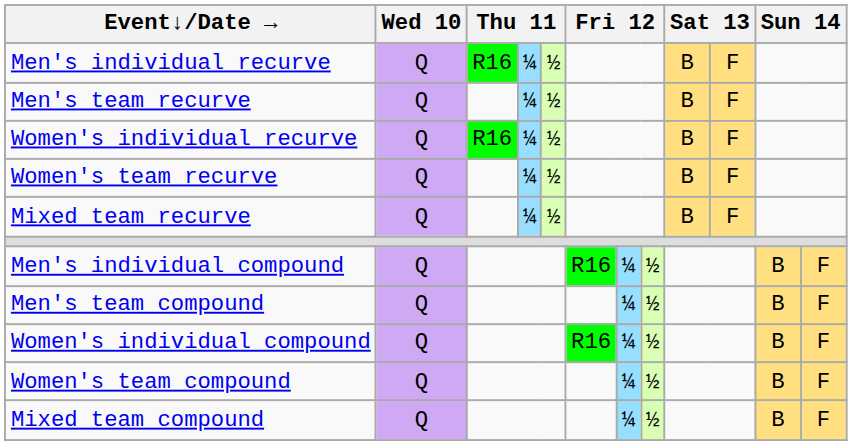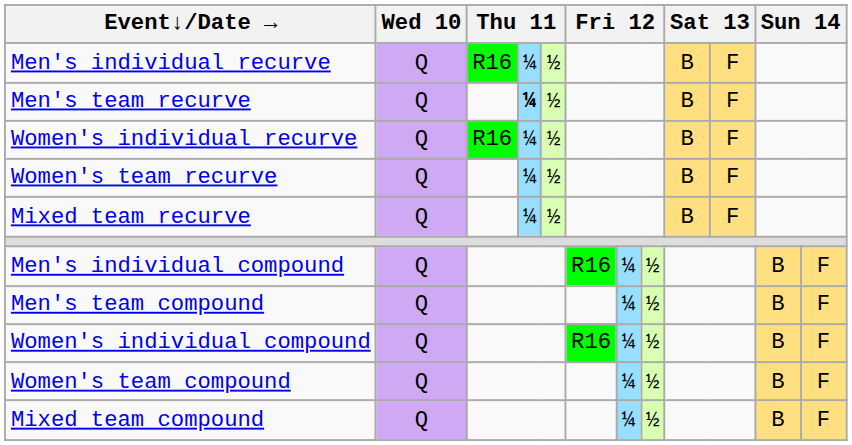(530, 101) normal -> (530, 101) bold
